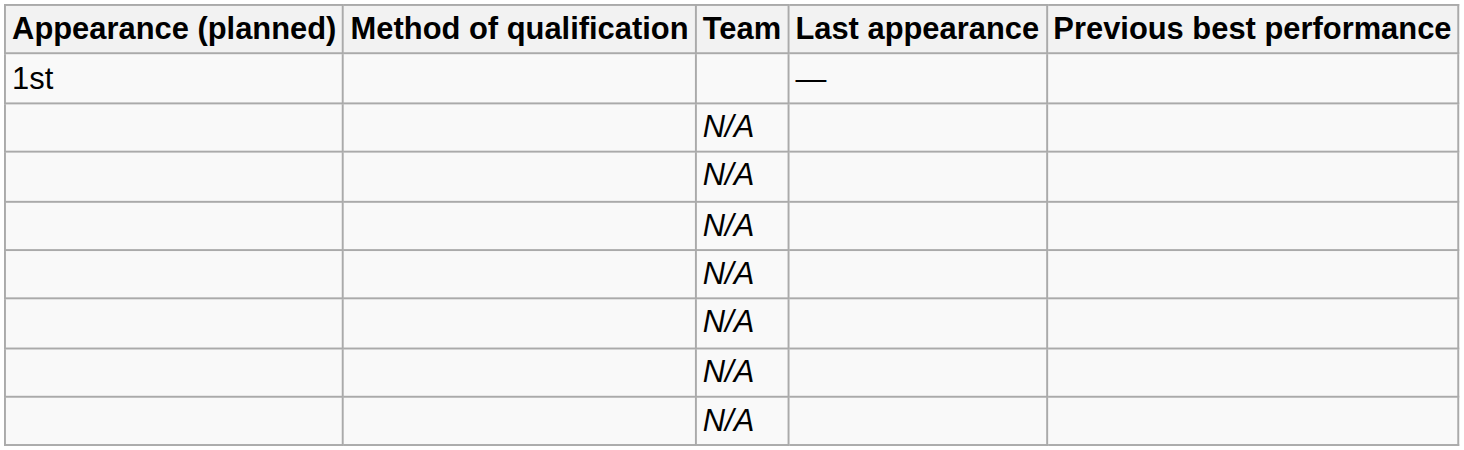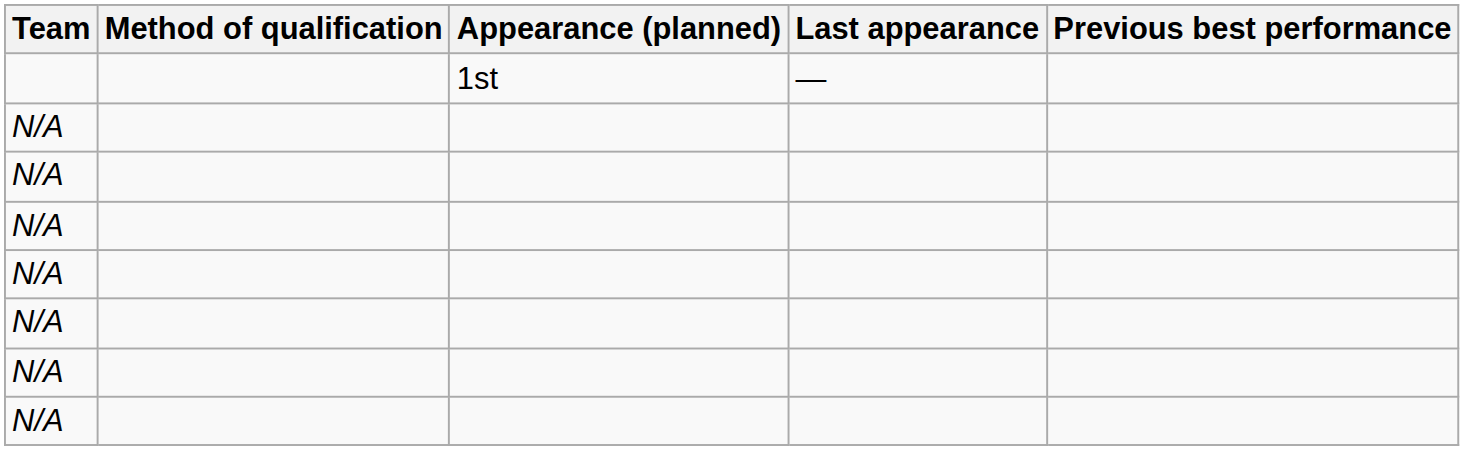columns swapped: (742, 28) <-> (174, 28)
